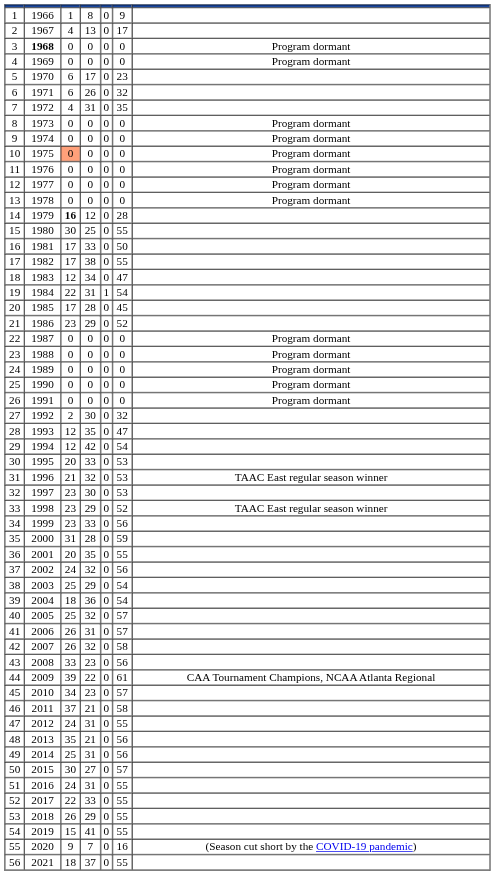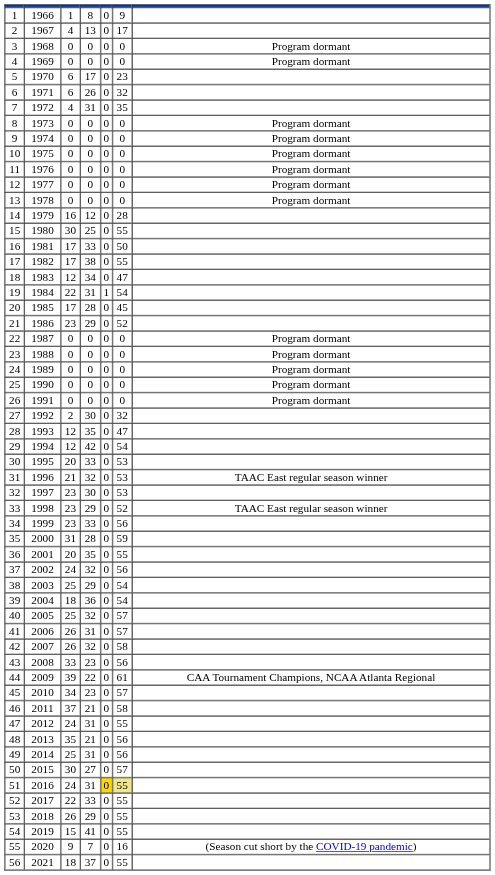(43, 46) bold -> (43, 46) normal
(70, 153) lightsalmon background -> (70, 153) no background
(70, 215) bold -> (70, 215) normal
(106, 785) no background -> (106, 785) gold background
(122, 785) no background -> (122, 785) khaki background
